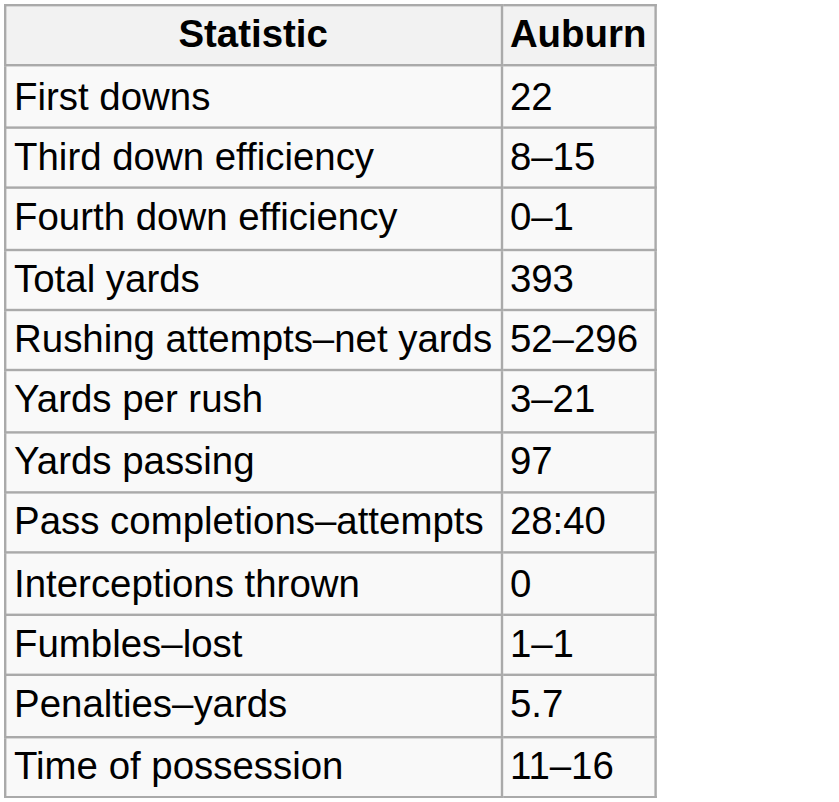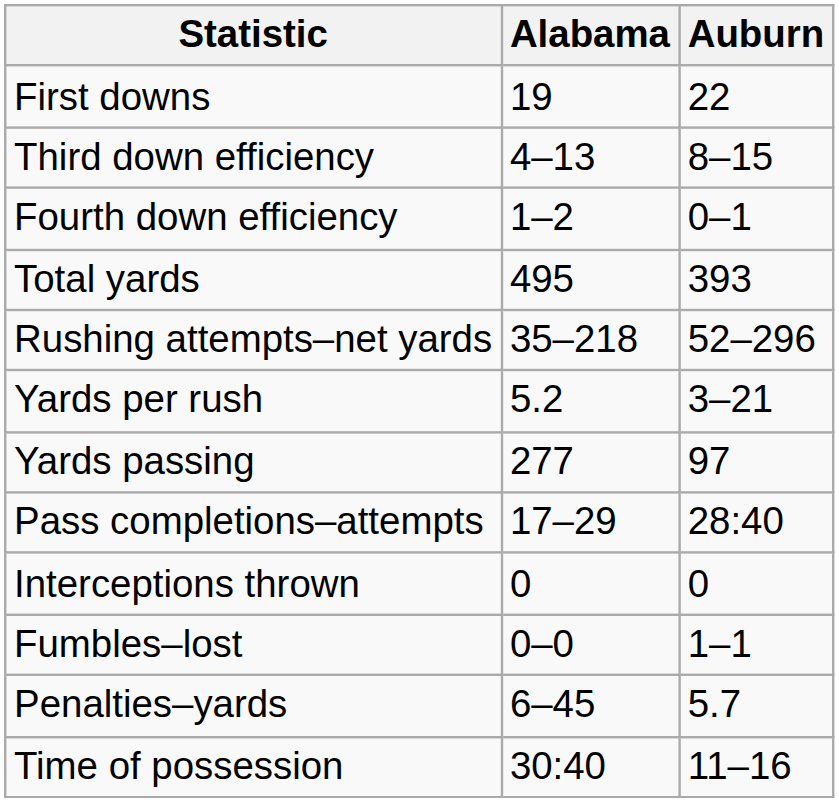+ column: (590, 34)
